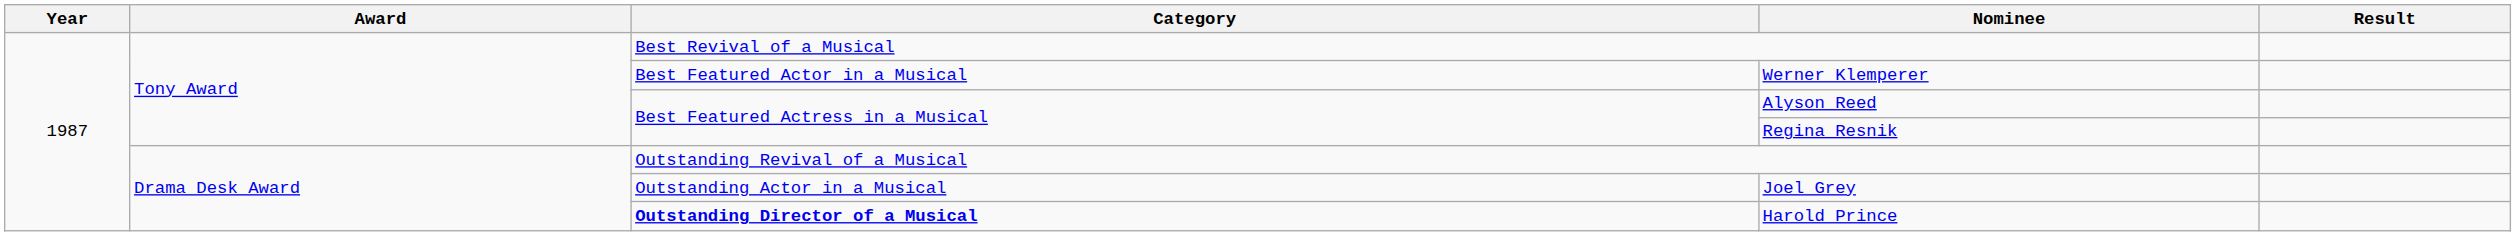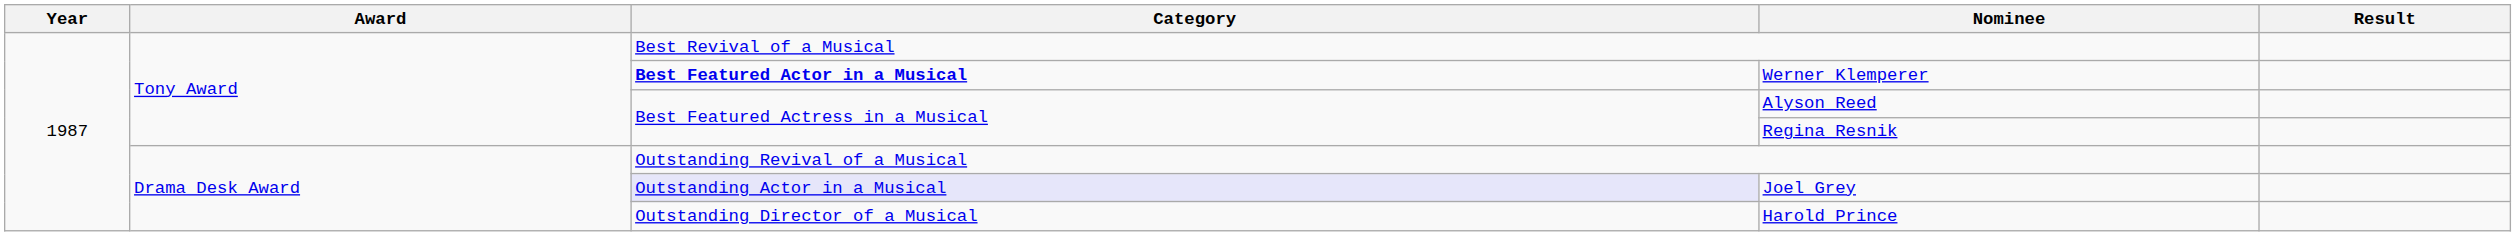(801, 75) normal -> (801, 75) bold
(791, 188) no background -> (791, 188) lavender background
(806, 216) bold -> (806, 216) normal
